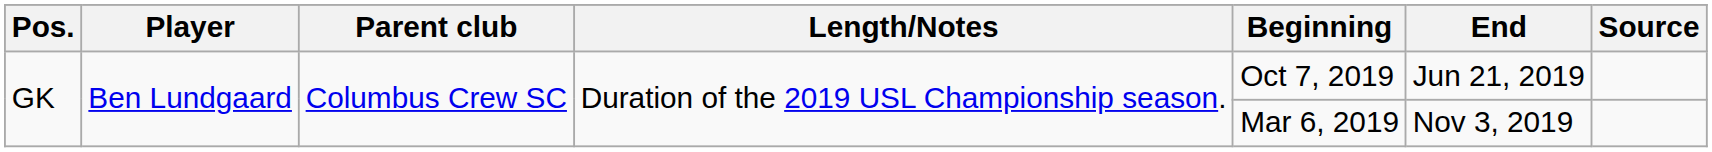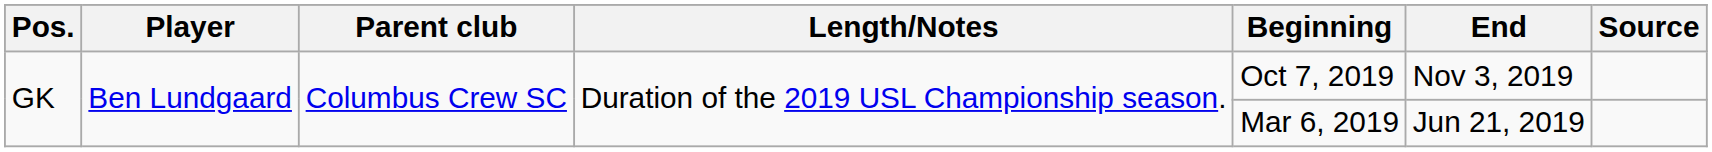(1499, 75) Jun 21, 2019 -> (1493, 75) Nov 3, 2019
(1493, 122) Nov 3, 2019 -> (1499, 122) Jun 21, 2019
